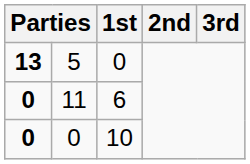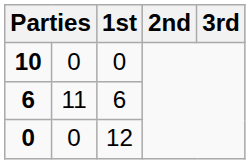(28, 61) 13 -> (28, 61) 10
(74, 61) 5 -> (74, 61) 0
(28, 100) 0 -> (28, 100) 6
(120, 138) 10 -> (120, 138) 12
